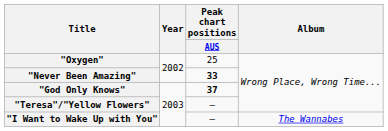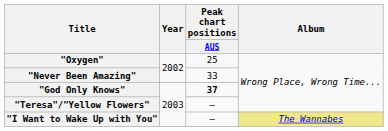(212, 75) bold -> (212, 75) normal
(311, 119) no background -> (311, 119) khaki background
